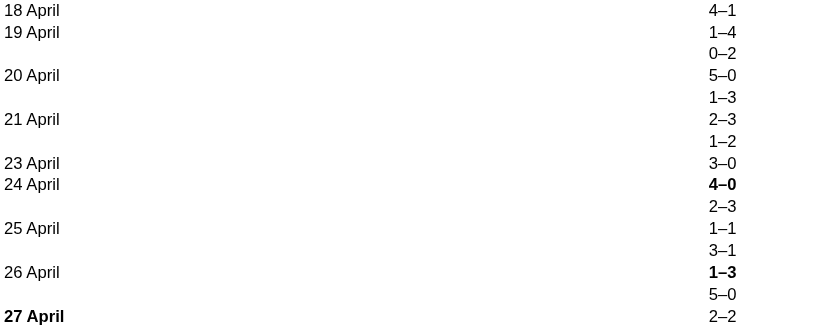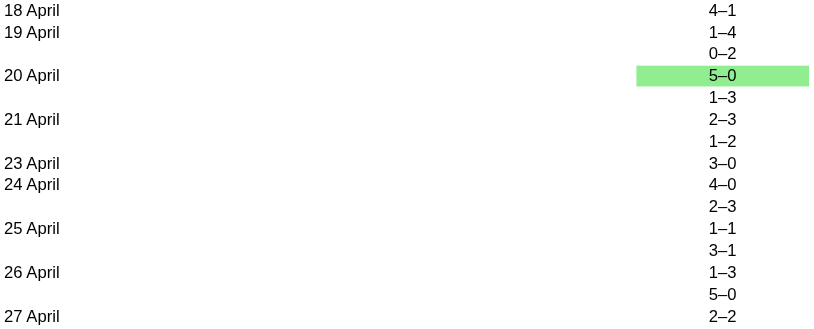(723, 76) no background -> (723, 76) lightgreen background
(723, 185) bold -> (723, 185) normal
(723, 272) bold -> (723, 272) normal
(34, 316) bold -> (32, 316) normal
